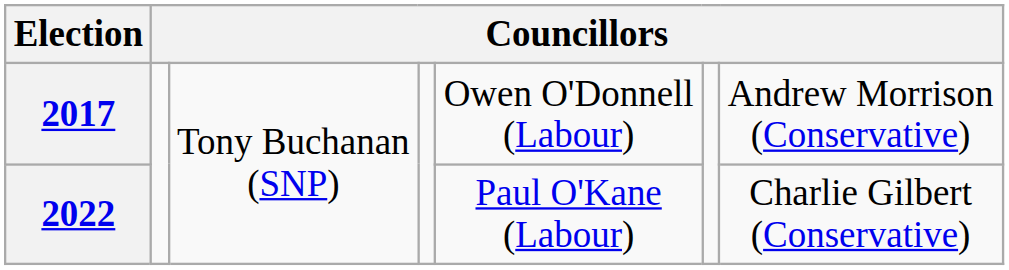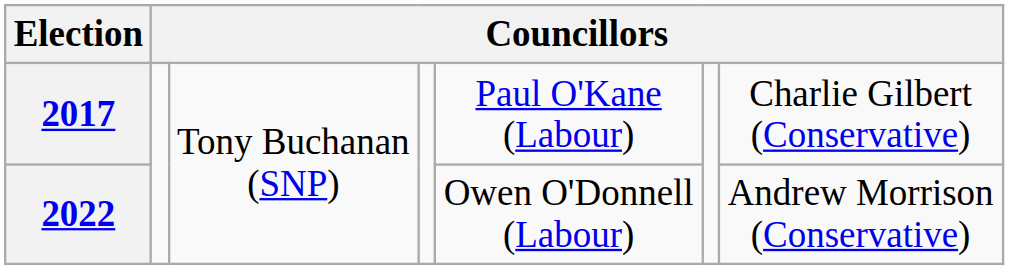(569, 113) Owen O'Donnell (Labour) -> (569, 113) Paul O'Kane (Labour)
(861, 113) Andrew Morrison (Conservative) -> (861, 113) Charlie Gilbert (Conservative)
(569, 213) Paul O'Kane (Labour) -> (569, 213) Owen O'Donnell (Labour)
(861, 213) Charlie Gilbert (Conservative) -> (861, 213) Andrew Morrison (Conservative)
